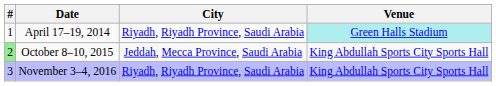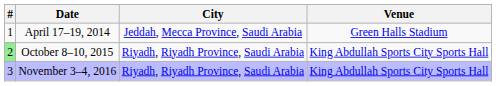(213, 32) Riyadh, Riyadh Province, Saudi Arabia -> (213, 32) Jeddah, Mecca Province, Saudi Arabia
(399, 32) paleturquoise background -> (399, 32) no background
(213, 51) Jeddah, Mecca Province, Saudi Arabia -> (213, 51) Riyadh, Riyadh Province, Saudi Arabia
